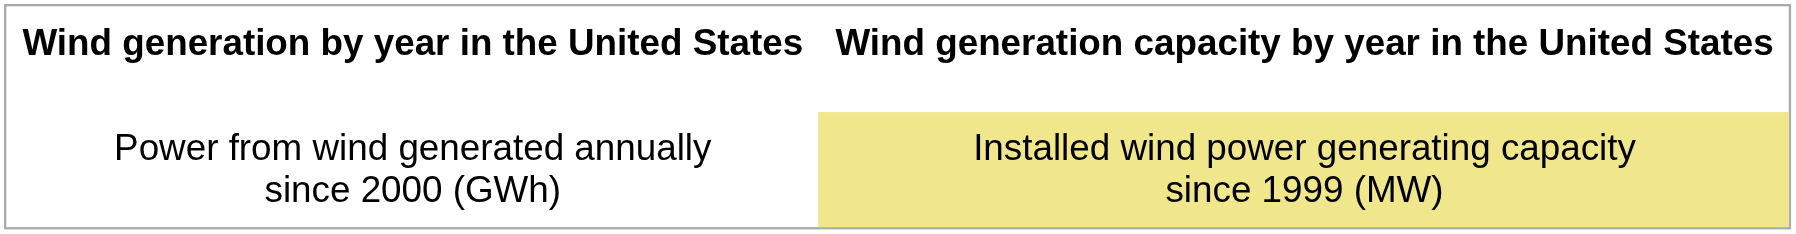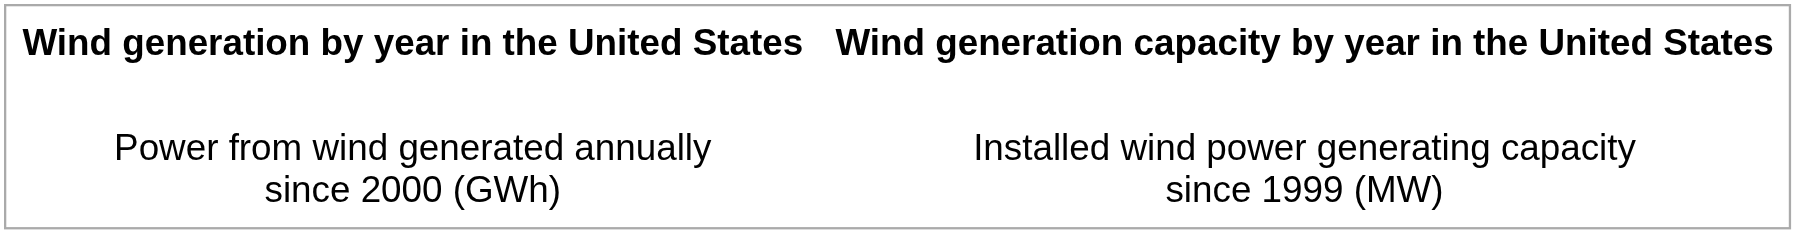(1305, 168) khaki background -> (1305, 168) no background
